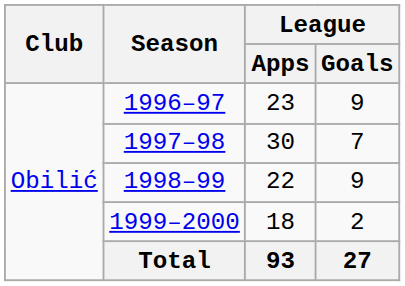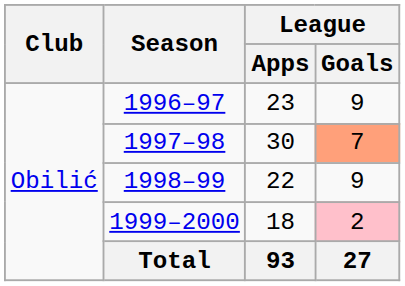(357, 143) no background -> (357, 143) lightsalmon background
(357, 222) no background -> (357, 222) pink background
